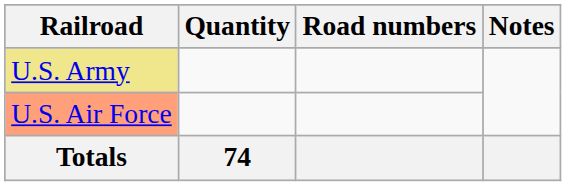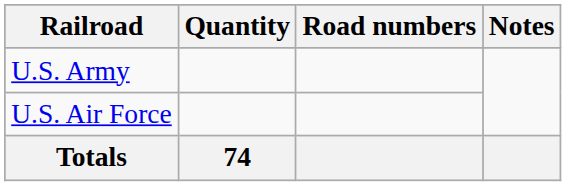(70, 69) khaki background -> (70, 69) no background
(91, 113) lightsalmon background -> (91, 113) no background
